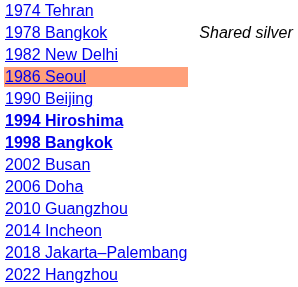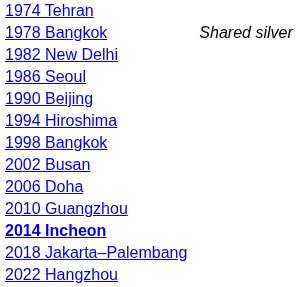(45, 76) lightsalmon background -> (45, 76) no background
(64, 120) bold -> (61, 120) normal
(59, 142) bold -> (56, 142) normal
(53, 230) normal -> (56, 230) bold
